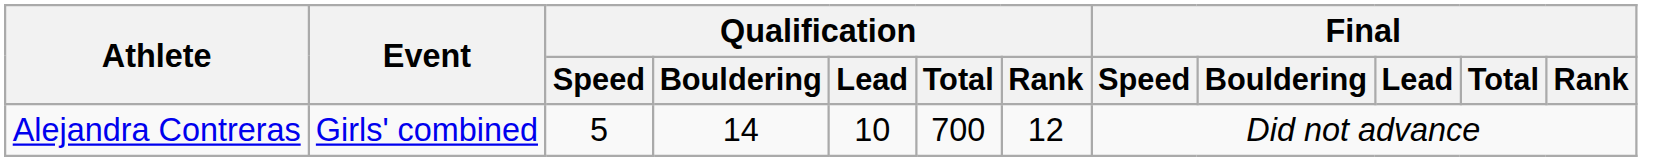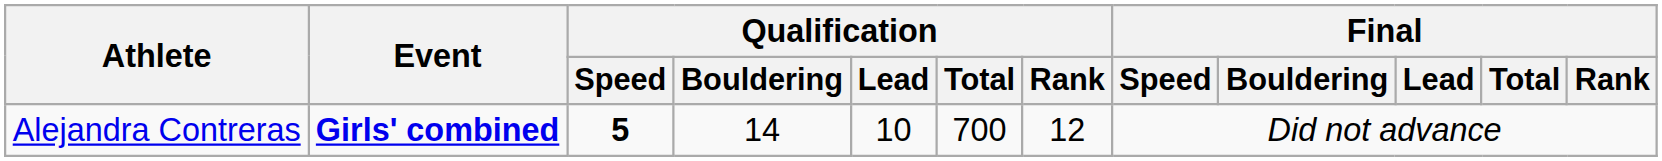(427, 131) normal -> (438, 131) bold
(599, 131) normal -> (620, 131) bold
